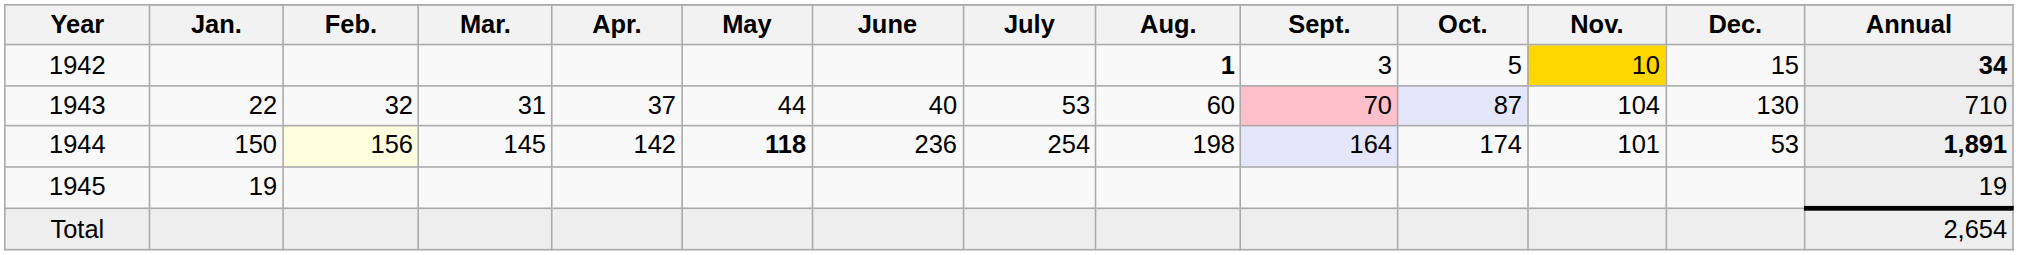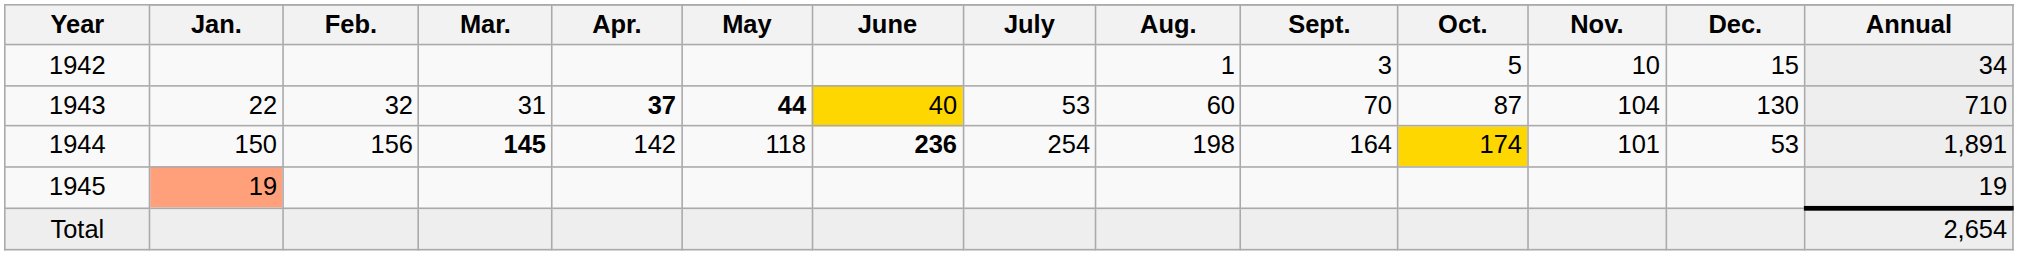(1228, 65) bold -> (1228, 65) normal
(1646, 65) gold background -> (1646, 65) no background
(1993, 65) bold -> (1993, 65) normal
(662, 105) normal -> (662, 105) bold
(792, 105) normal -> (792, 105) bold
(943, 105) no background -> (943, 105) gold background
(1378, 105) pink background -> (1378, 105) no background
(1508, 105) lavender background -> (1508, 105) no background
(392, 145) lightyellow background -> (392, 145) no background
(525, 145) normal -> (525, 145) bold
(786, 145) bold -> (786, 145) normal
(936, 145) normal -> (936, 145) bold
(1371, 145) lavender background -> (1371, 145) no background
(1501, 145) no background -> (1501, 145) gold background
(1975, 145) bold -> (1975, 145) normal
(263, 186) no background -> (263, 186) lightsalmon background
